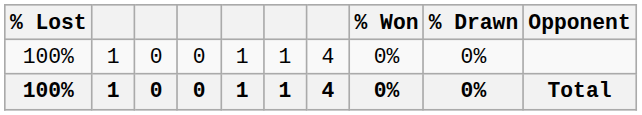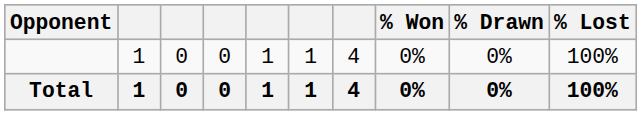columns swapped: (580, 22) <-> (48, 22)
